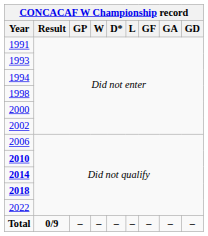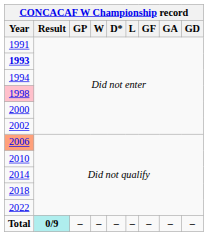(19, 61) normal -> (19, 61) bold
(19, 93) no background -> (19, 93) pink background
(19, 142) no background -> (19, 142) lightsalmon background
(19, 158) bold -> (19, 158) normal
(19, 175) bold -> (19, 175) normal
(19, 191) bold -> (19, 191) normal
(52, 223) no background -> (52, 223) paleturquoise background
